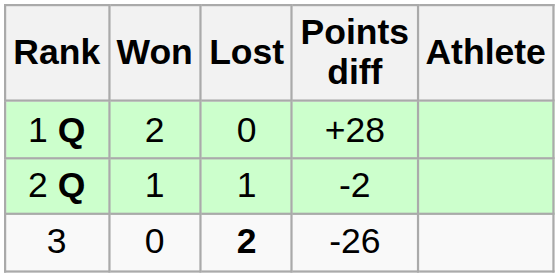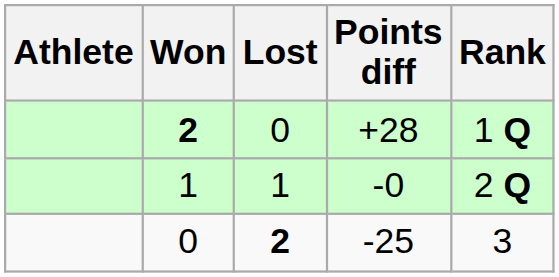columns swapped: (486, 52) <-> (57, 52)
(155, 128) normal -> (188, 128) bold
(355, 185) -2 -> (388, 185) -0
(355, 241) -26 -> (388, 241) -25
